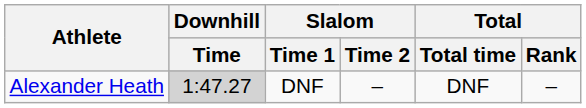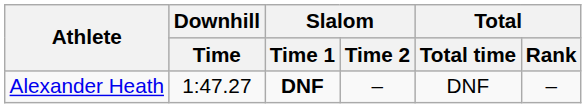(217, 87) lightgrey background -> (217, 87) no background
(302, 87) normal -> (302, 87) bold
